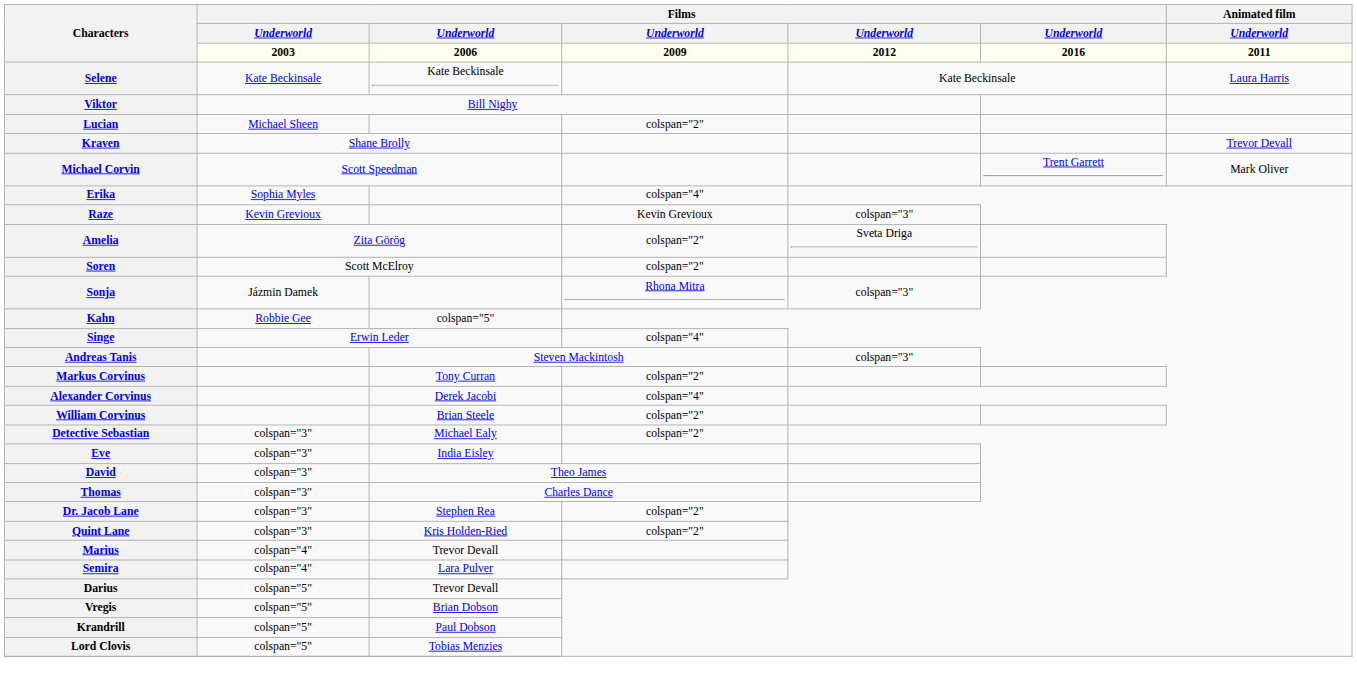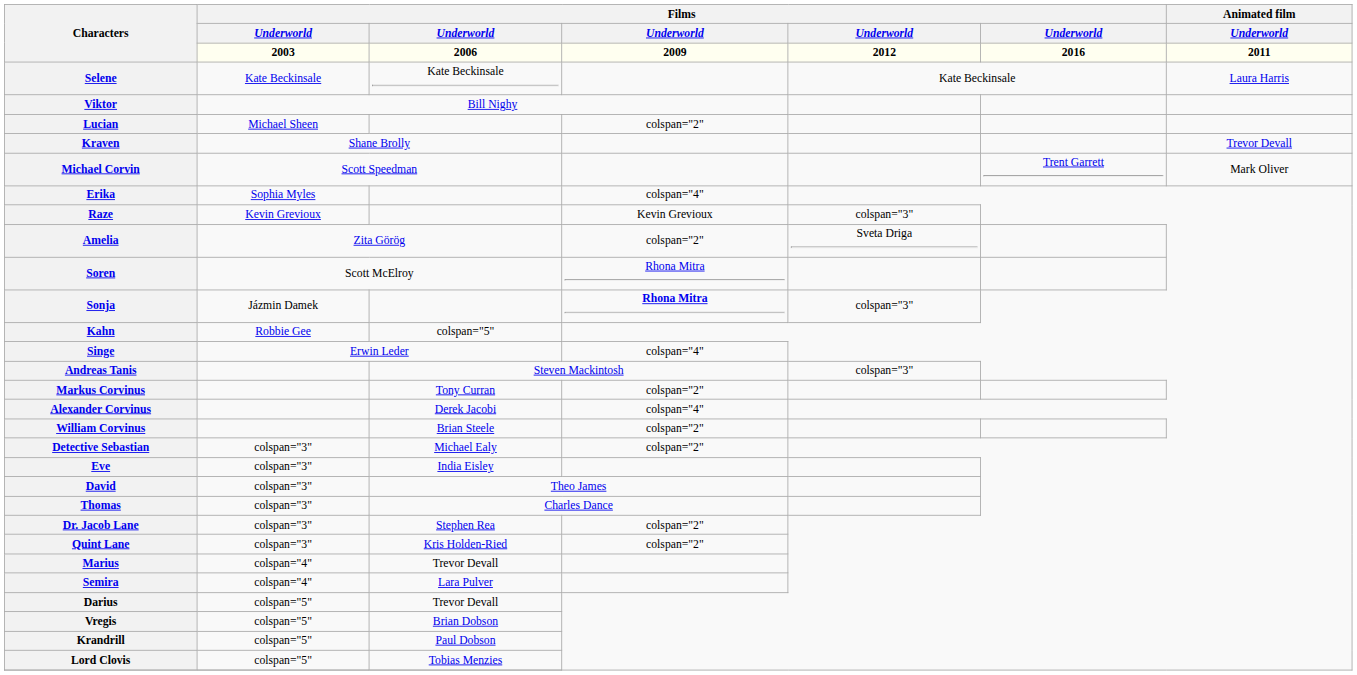(675, 266) colspan="2" -> (675, 270) Rhona Mitra
(675, 289) normal -> (675, 303) bold
